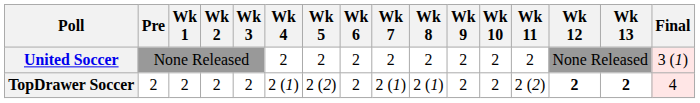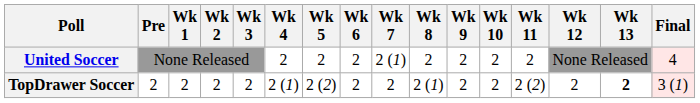(391, 60) 2 -> (391, 60) 2 (1)
(673, 60) 3 (1) -> (673, 60) 4
(391, 85) 2 (1) -> (391, 85) 2
(574, 85) bold -> (574, 85) normal
(673, 85) 4 -> (673, 85) 3 (1)
